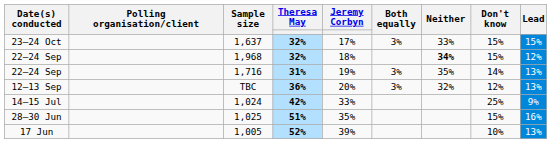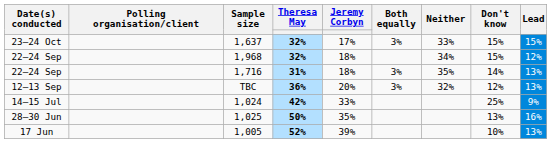(446, 57) bold -> (446, 57) normal
(347, 72) 19% -> (347, 72) 18%
(297, 117) 51% -> (297, 117) 50%
(495, 117) 15% -> (495, 117) 13%
